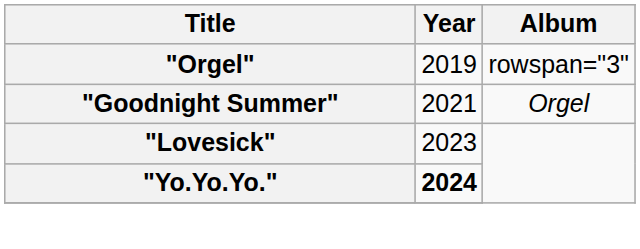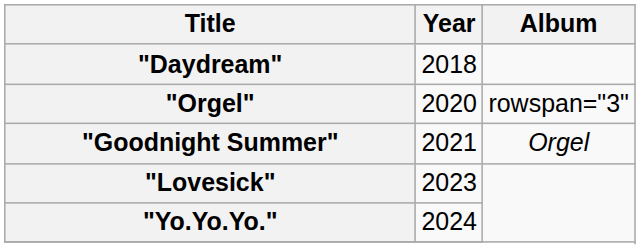+ row: (210, 63)
(449, 63) 2019 -> (449, 103) 2020
(449, 182) bold -> (449, 222) normal
